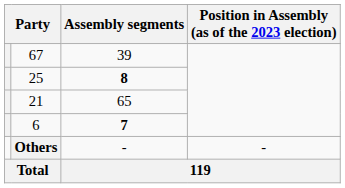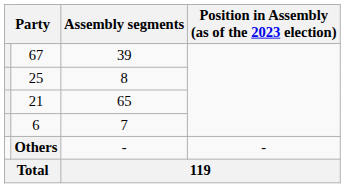(124, 78) bold -> (124, 78) normal
(124, 124) bold -> (124, 124) normal
